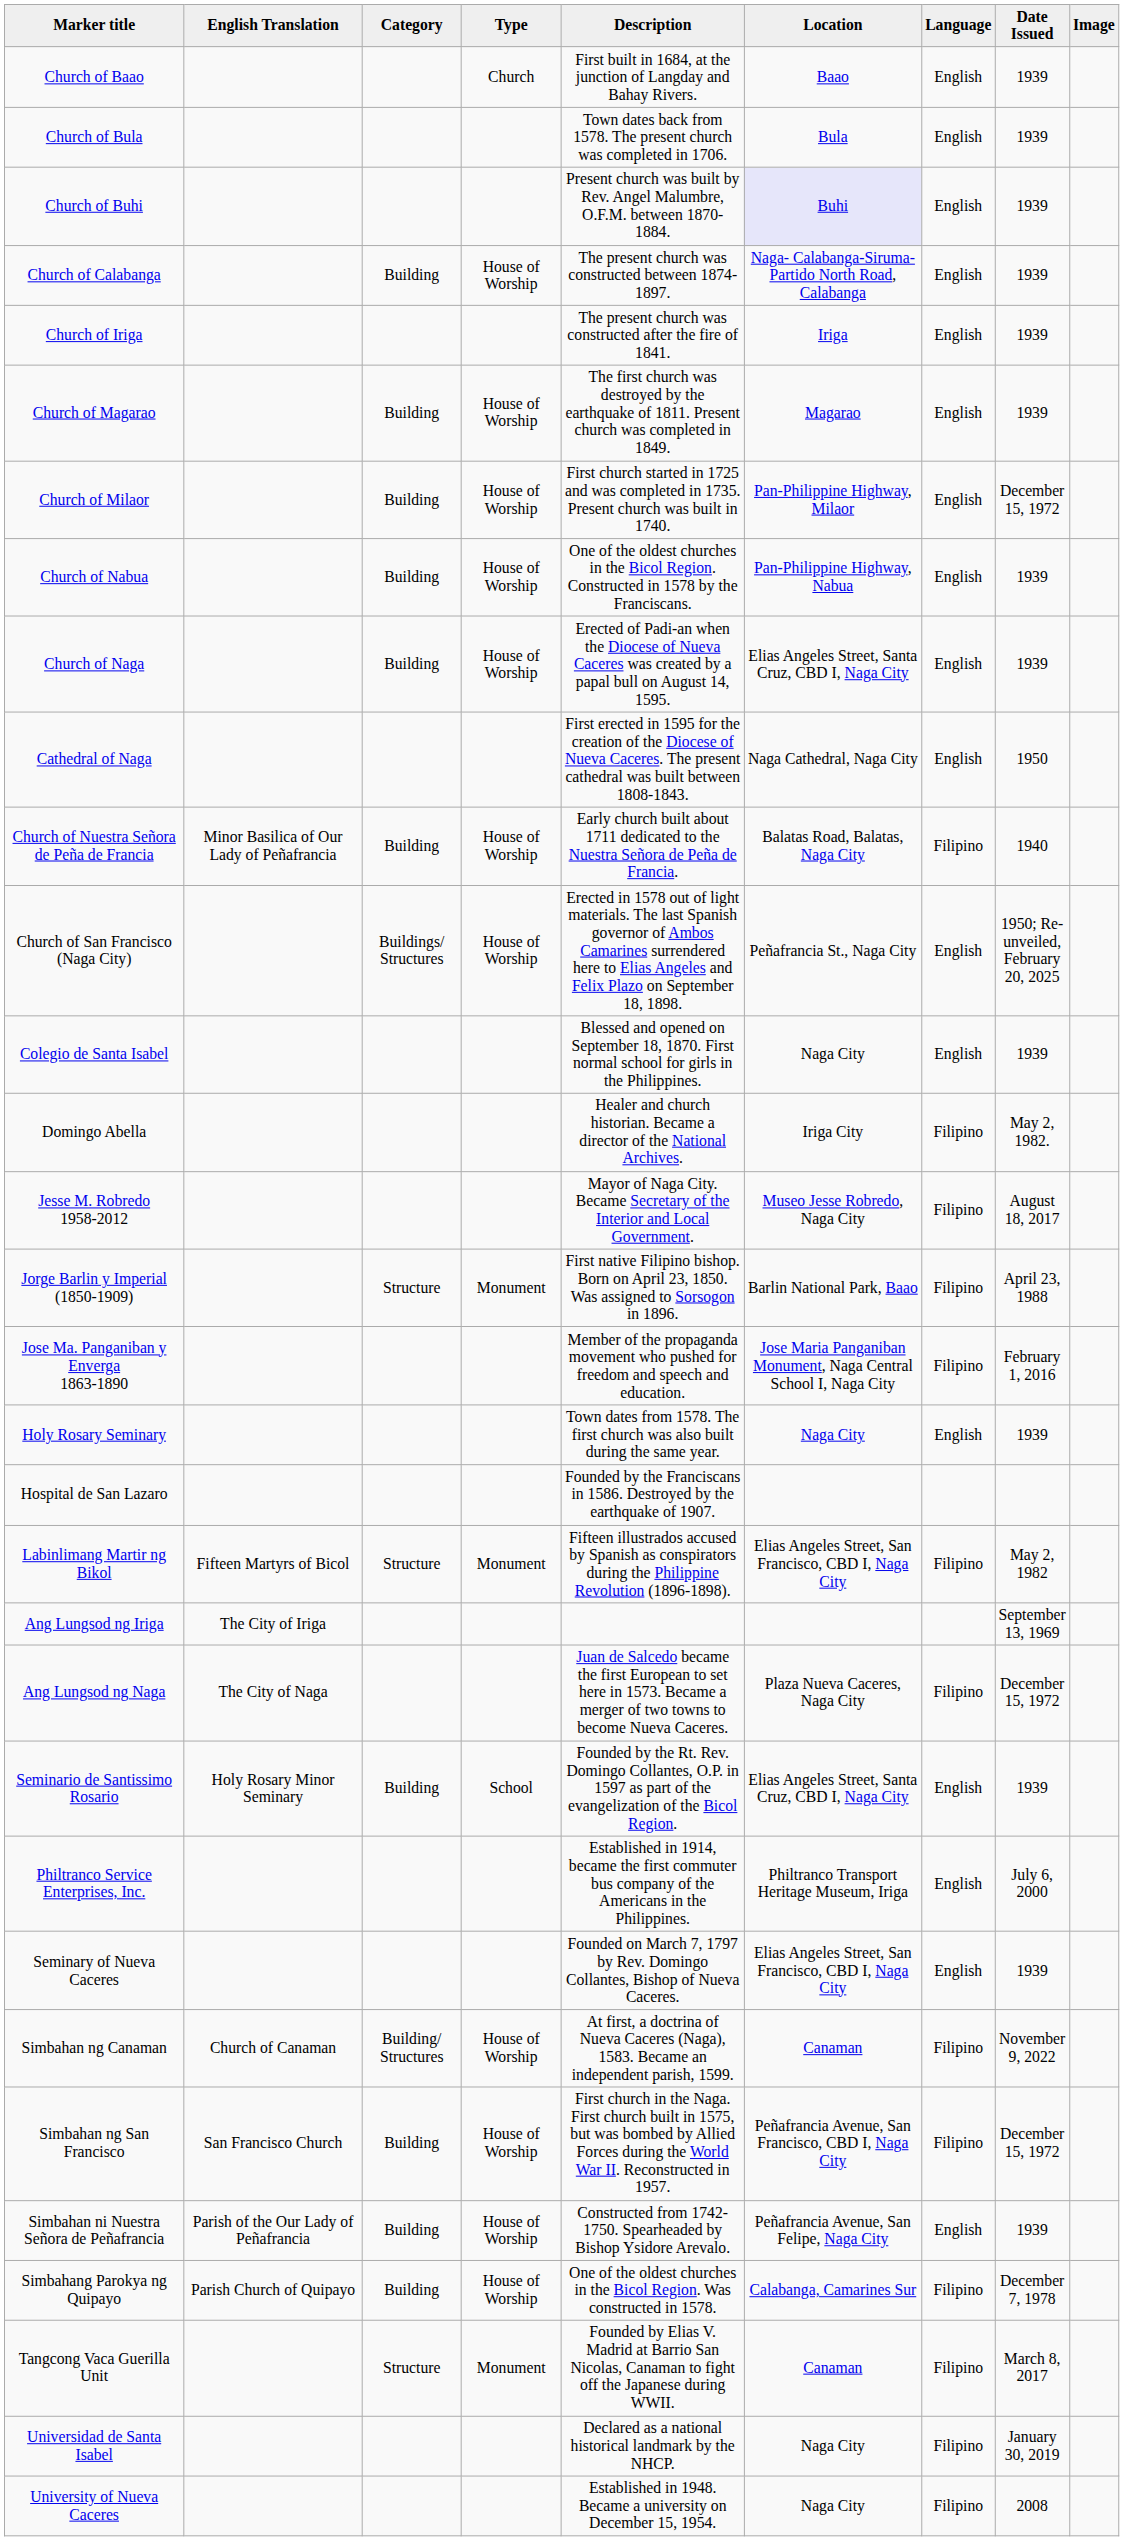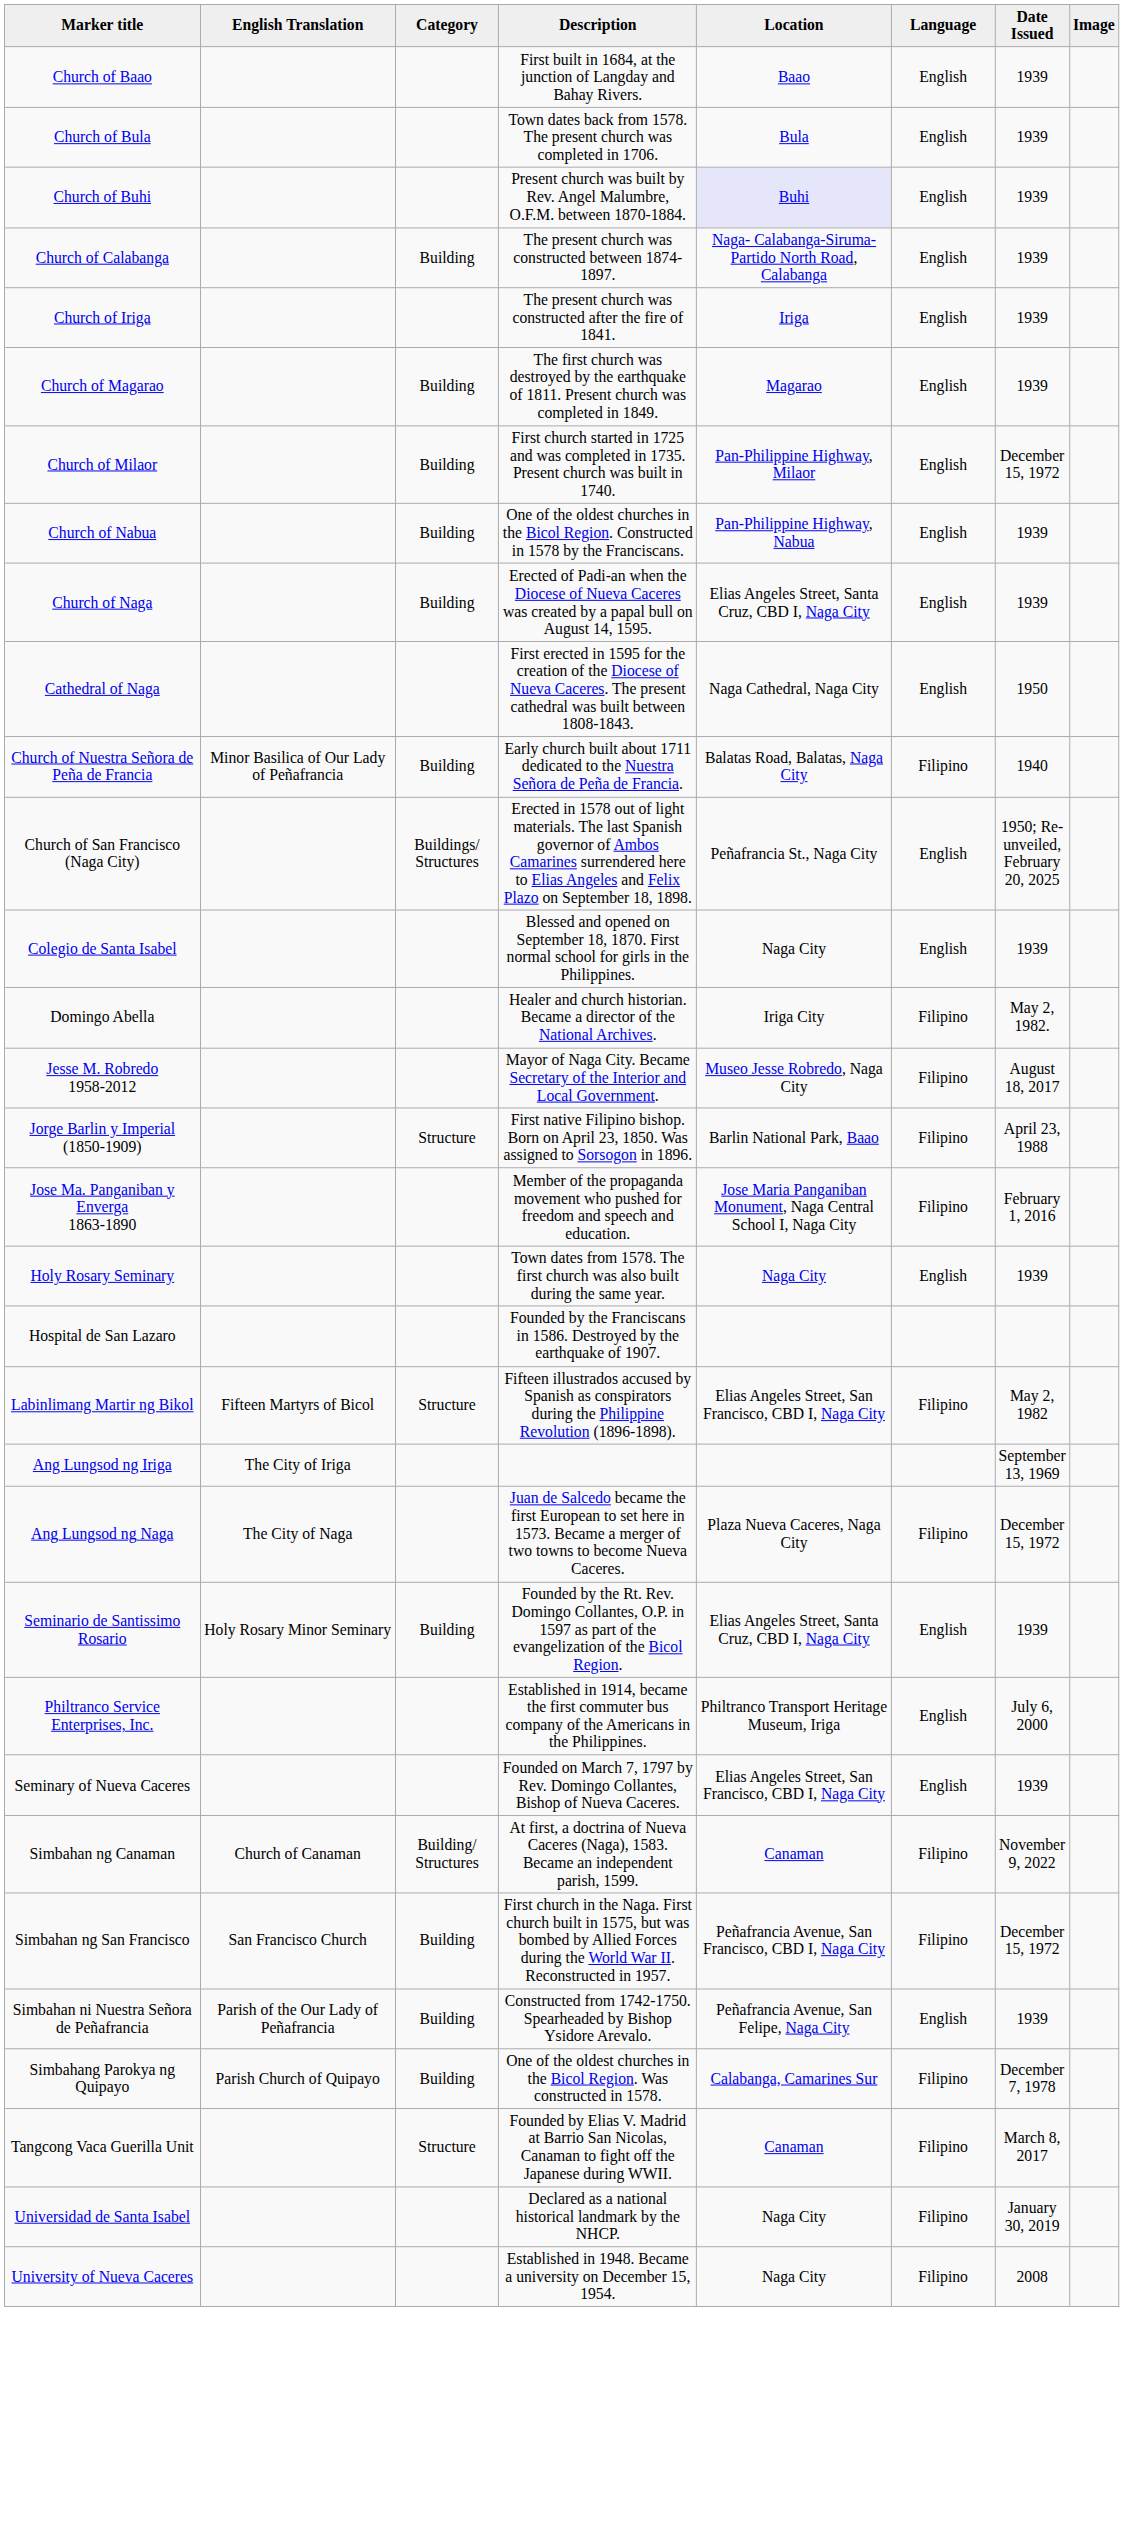- column: (511, 25)
